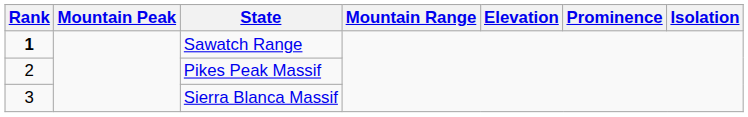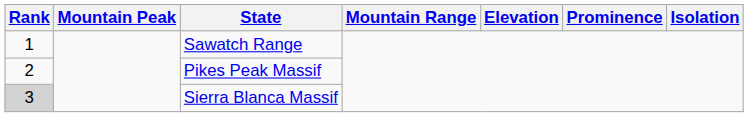(29, 44) bold -> (29, 44) normal
(29, 97) no background -> (29, 97) lightgrey background
